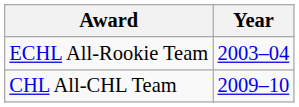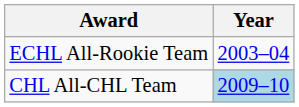(253, 85) no background -> (253, 85) lightblue background
